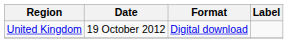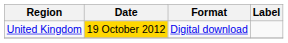(126, 29) no background -> (126, 29) gold background
